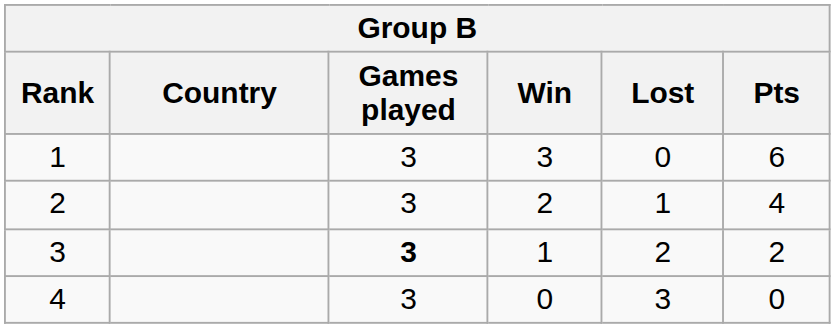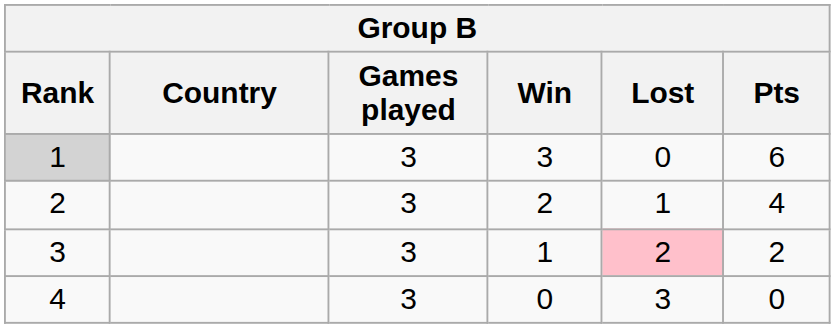(57, 156) no background -> (57, 156) lightgrey background
(409, 251) bold -> (409, 251) normal
(663, 251) no background -> (663, 251) pink background
